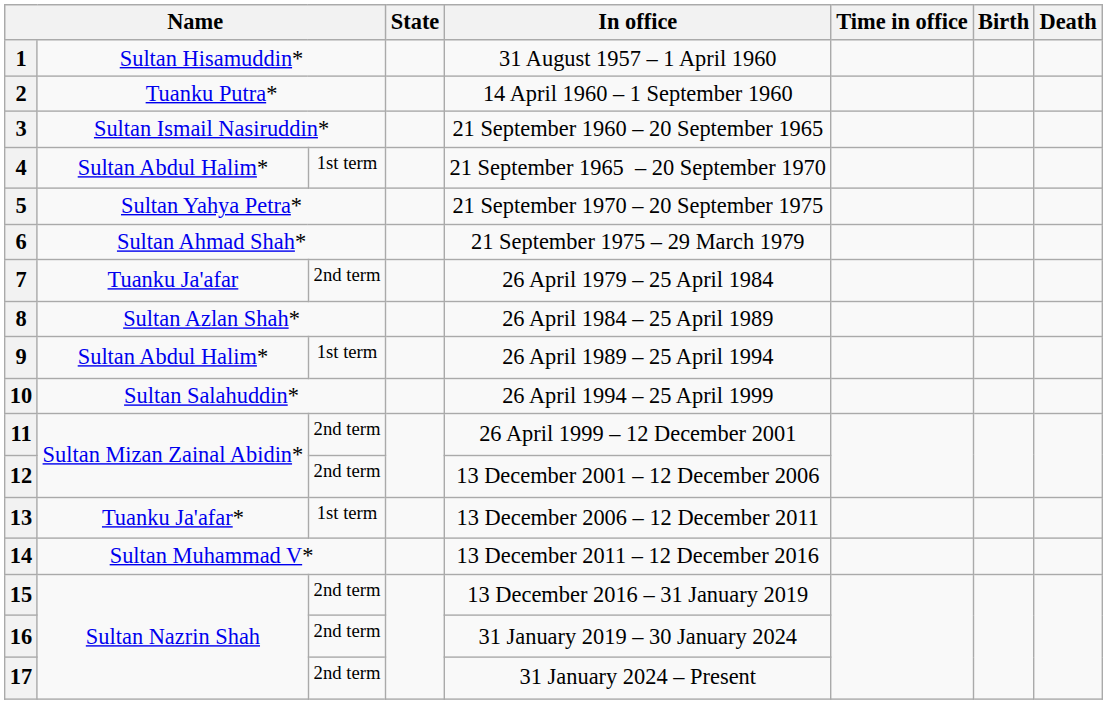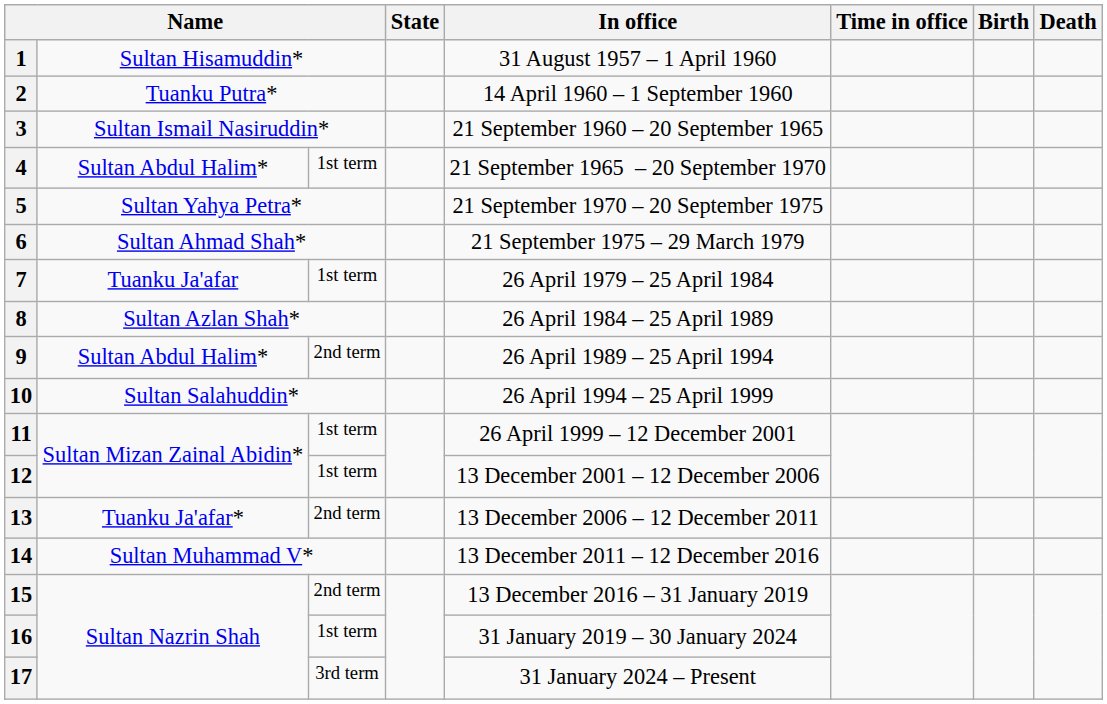(347, 275) 2nd term -> (347, 275) 1st term
(347, 352) 1st term -> (347, 352) 2nd term
(347, 429) 2nd term -> (347, 429) 1st term
(347, 471) 2nd term -> (347, 471) 1st term
(347, 512) 1st term -> (347, 512) 2nd term
(347, 631) 2nd term -> (347, 631) 1st term
(347, 673) 2nd term -> (347, 673) 3rd term
